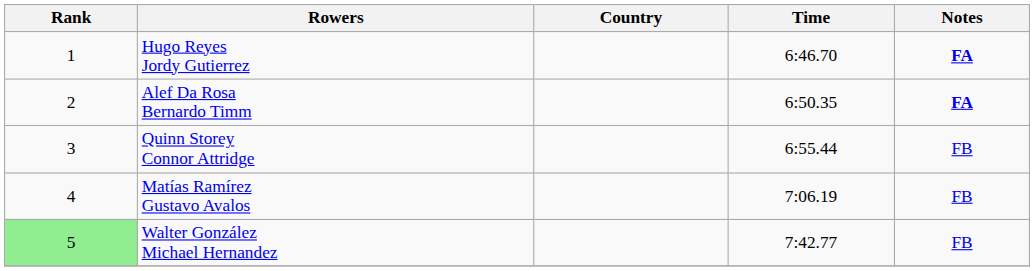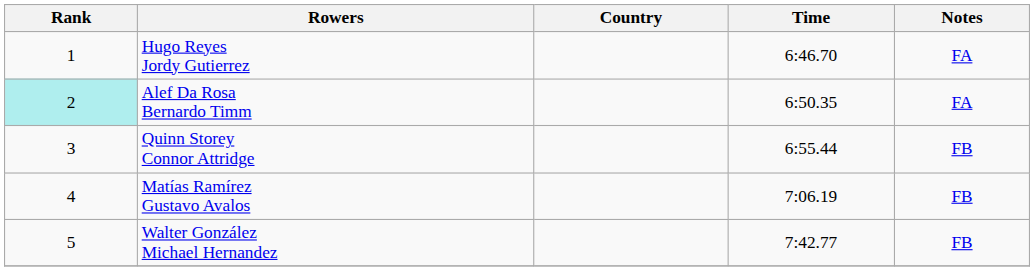(962, 55) bold -> (962, 55) normal
(71, 102) no background -> (71, 102) paleturquoise background
(962, 102) bold -> (962, 102) normal
(71, 242) lightgreen background -> (71, 242) no background
